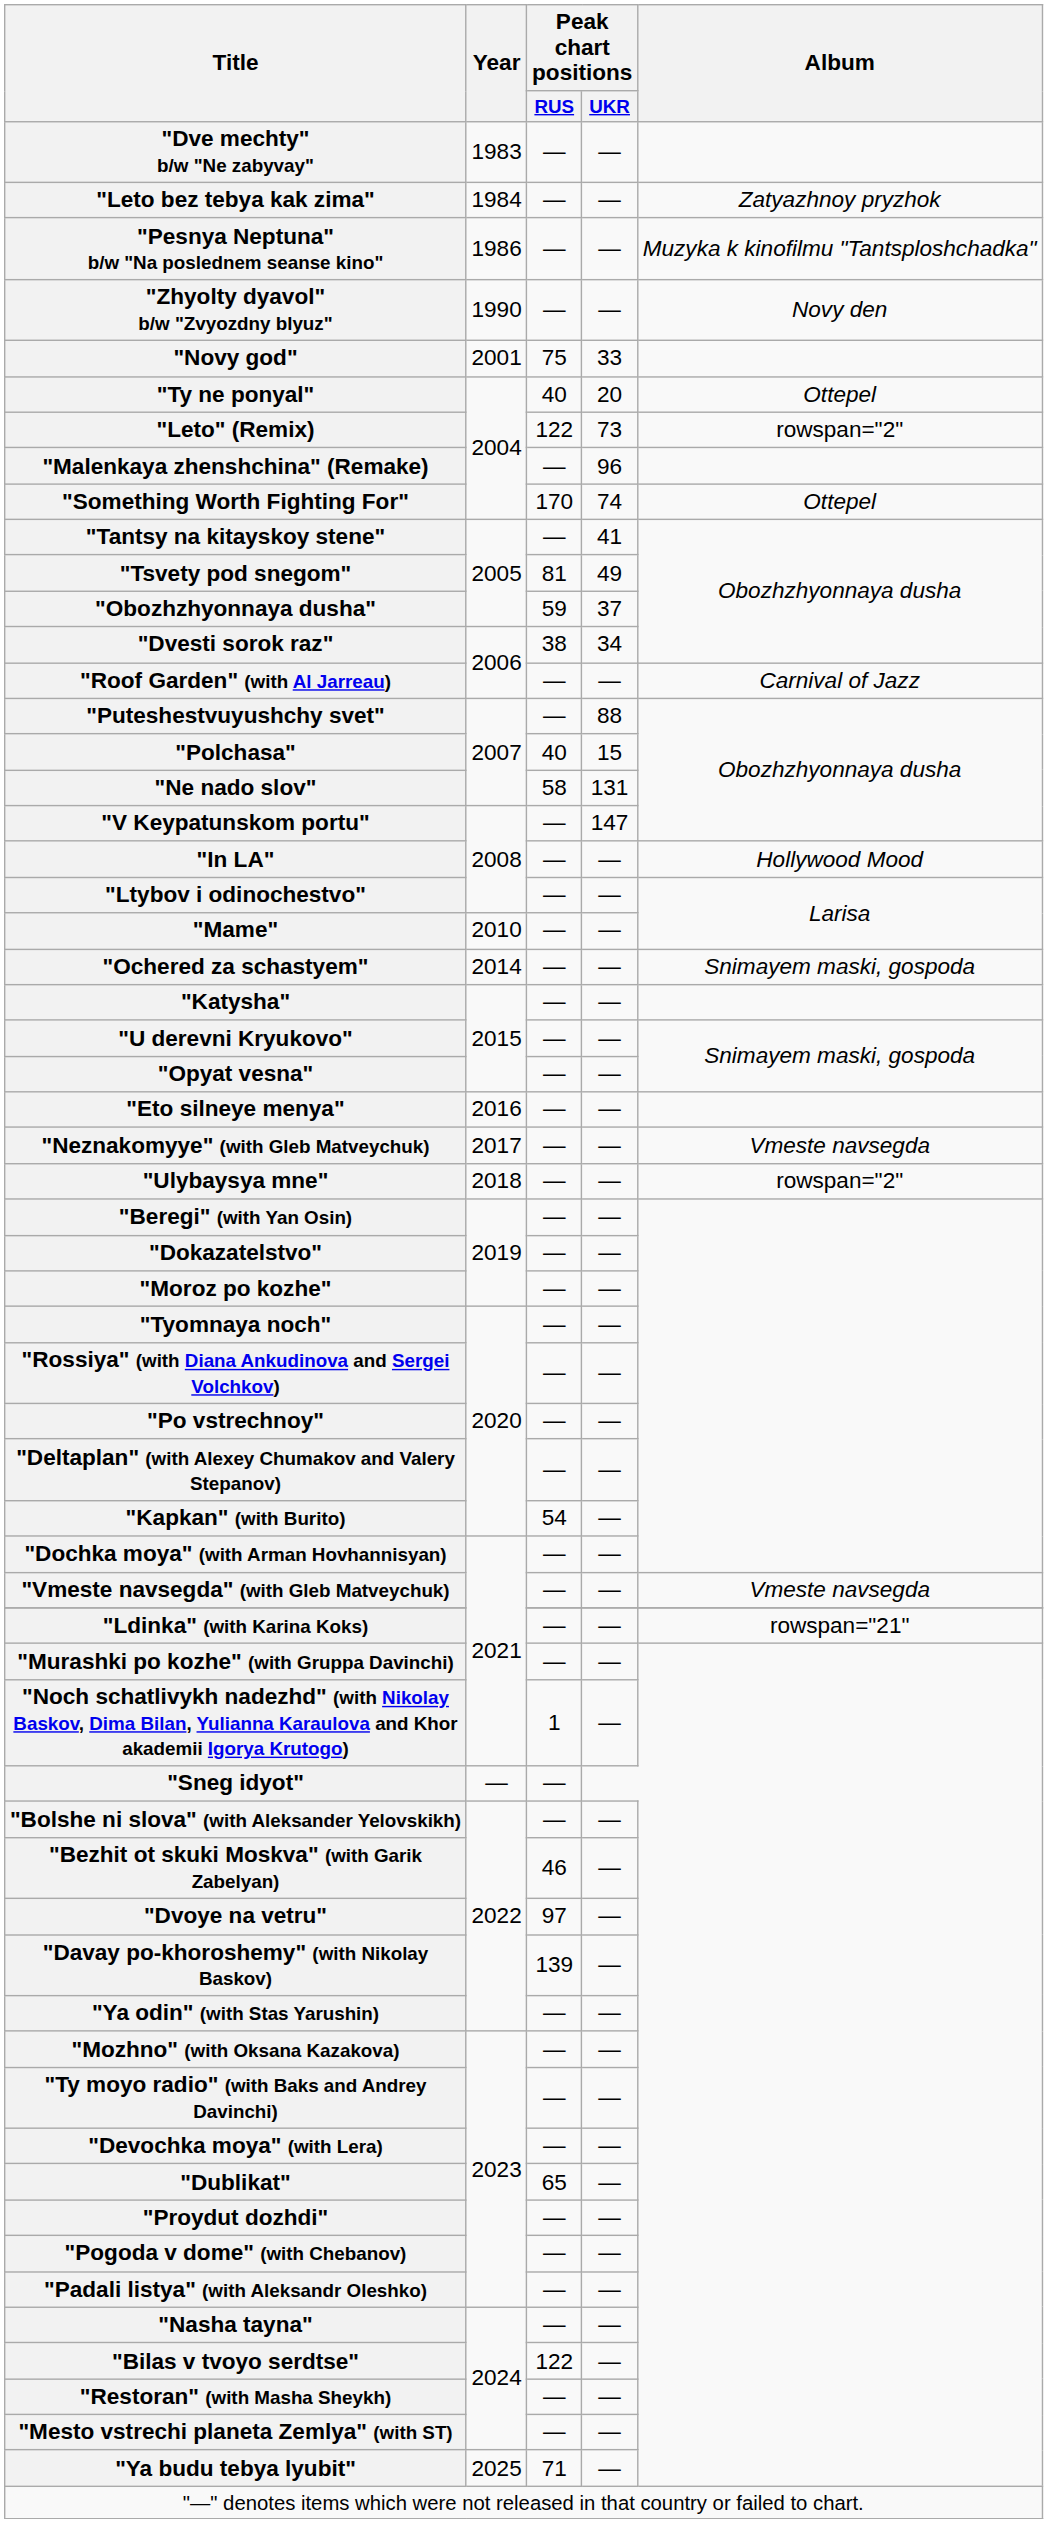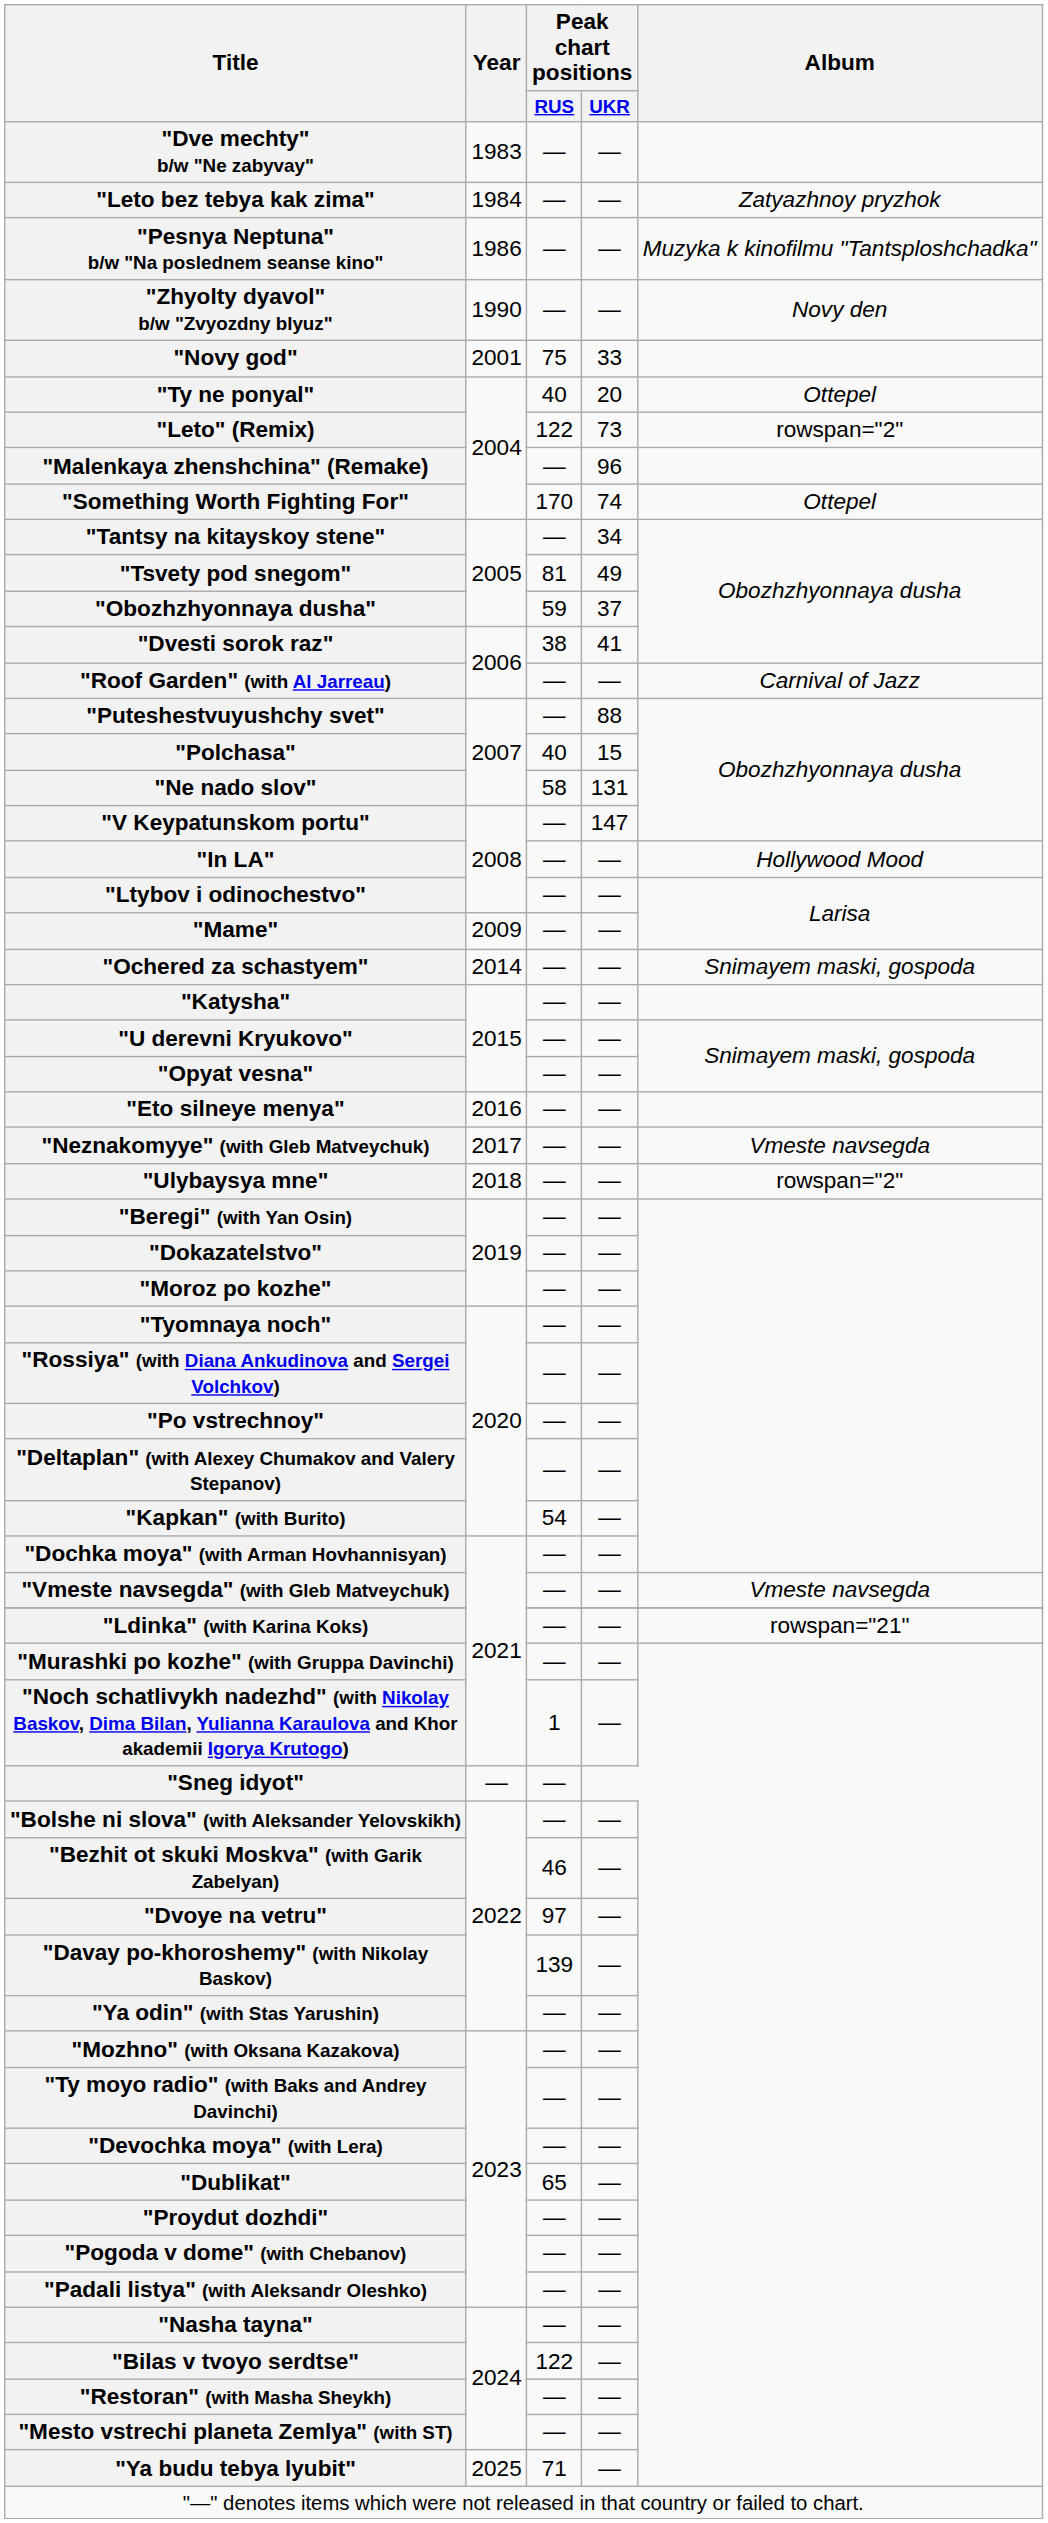(610, 537) 41 -> (610, 537) 34
(610, 644) 34 -> (610, 644) 41
(497, 930) 2010 -> (497, 930) 2009
